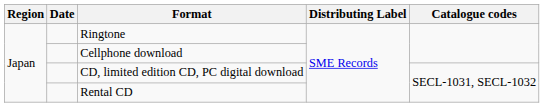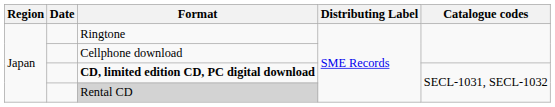(192, 72) normal -> (198, 72) bold
(106, 92) no background -> (106, 92) lightgrey background
